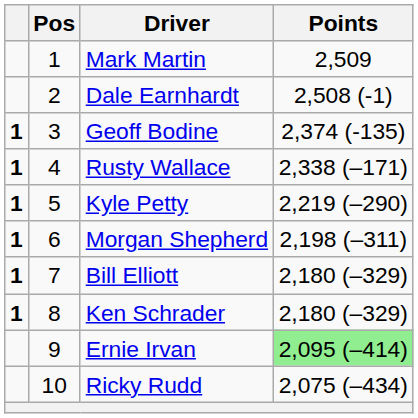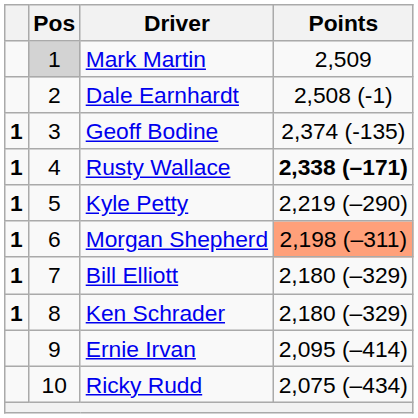(54, 59) no background -> (54, 59) lightgrey background
(343, 167) normal -> (343, 167) bold
(343, 240) no background -> (343, 240) lightsalmon background
(343, 348) lightgreen background -> (343, 348) no background
